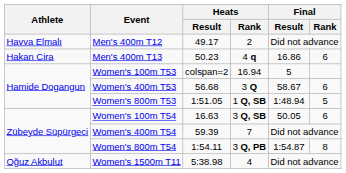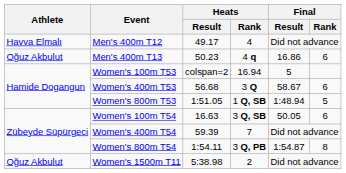(249, 42) 2 -> (249, 42) 4
(30, 57) Hakan Cira -> (35, 57) Oğuz Akbulut
(249, 161) 4 -> (249, 161) 2
